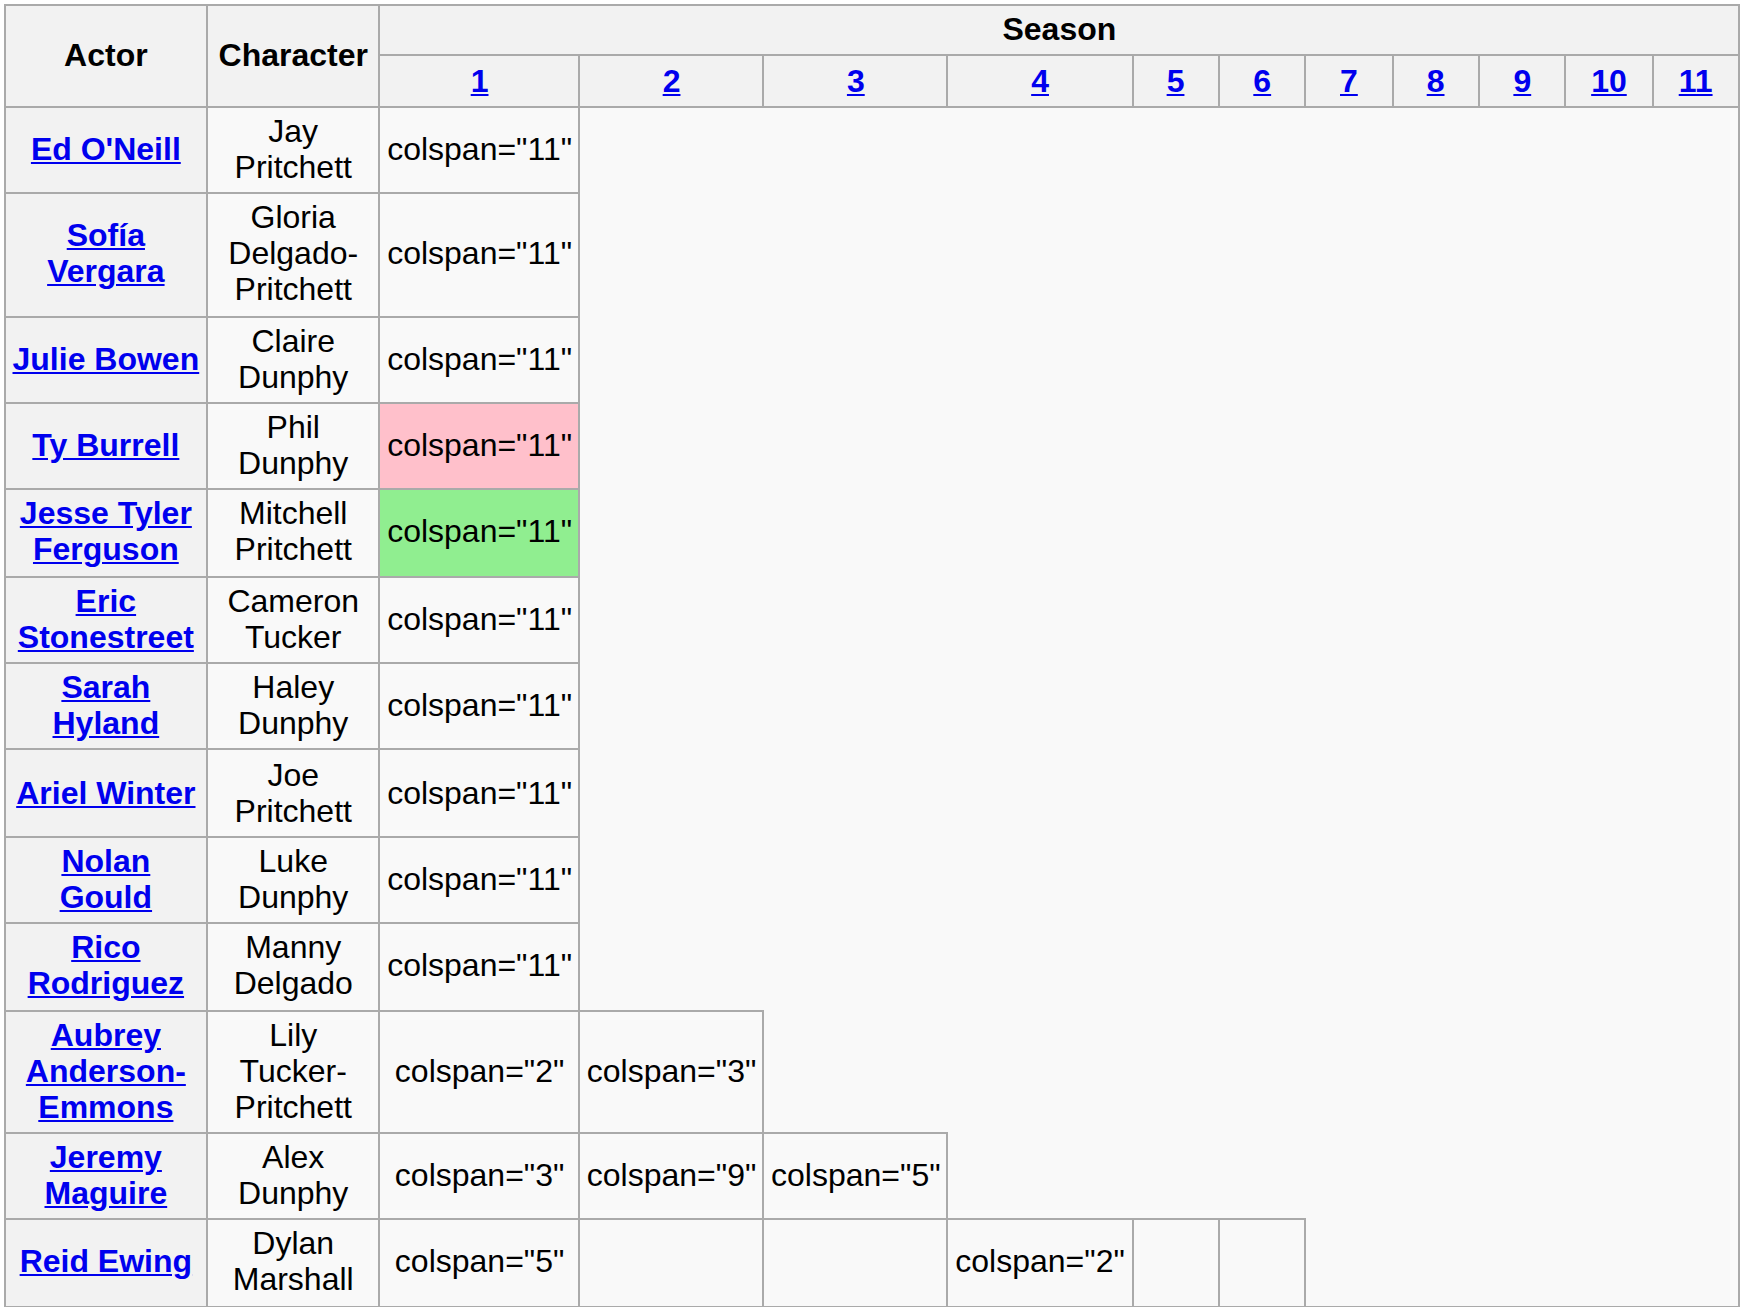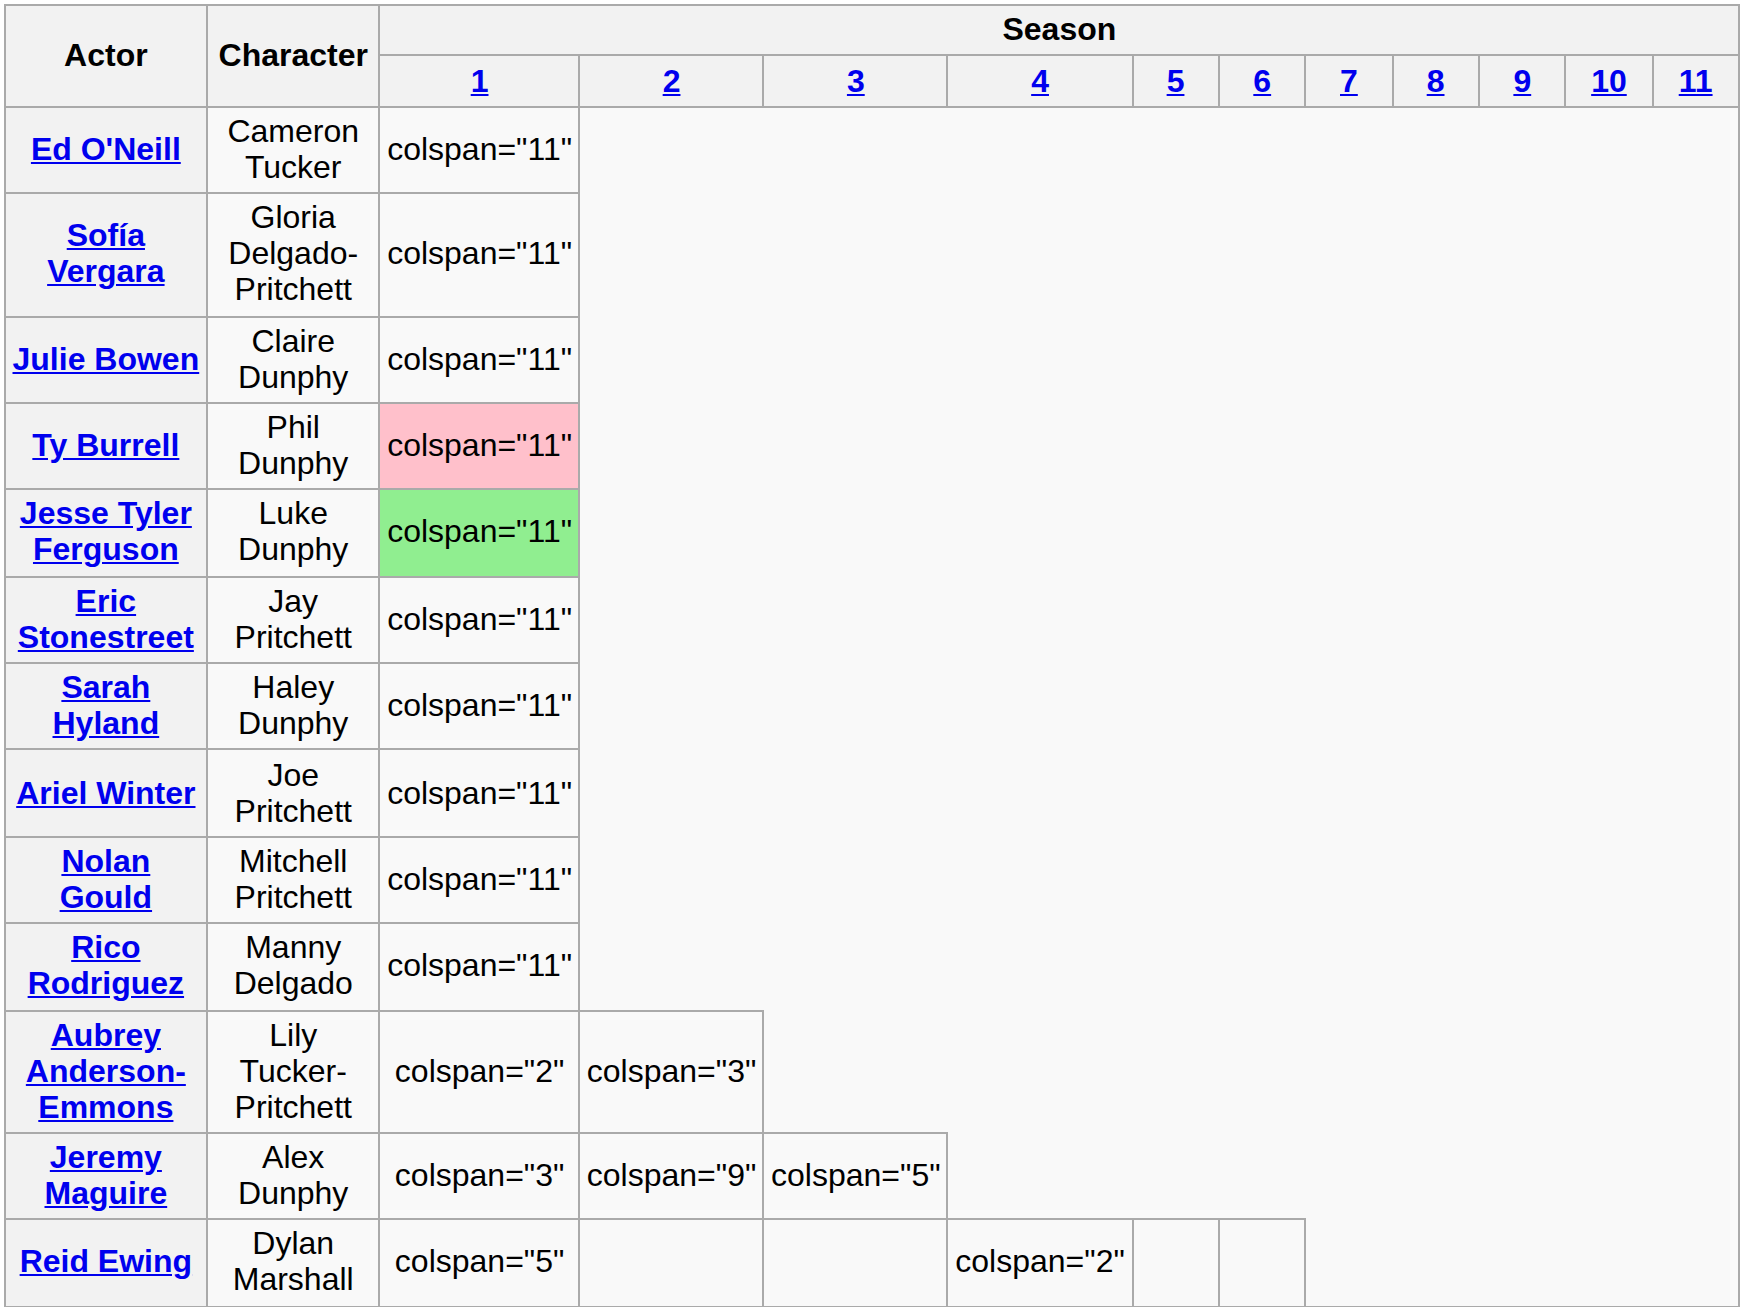(293, 149) Jay Pritchett -> (293, 149) Cameron Tucker
(293, 532) Mitchell Pritchett -> (293, 532) Luke Dunphy
(293, 619) Cameron Tucker -> (293, 619) Jay Pritchett
(293, 879) Luke Dunphy -> (293, 879) Mitchell Pritchett
